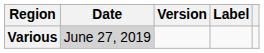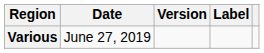(107, 37) lightgrey background -> (107, 37) no background
